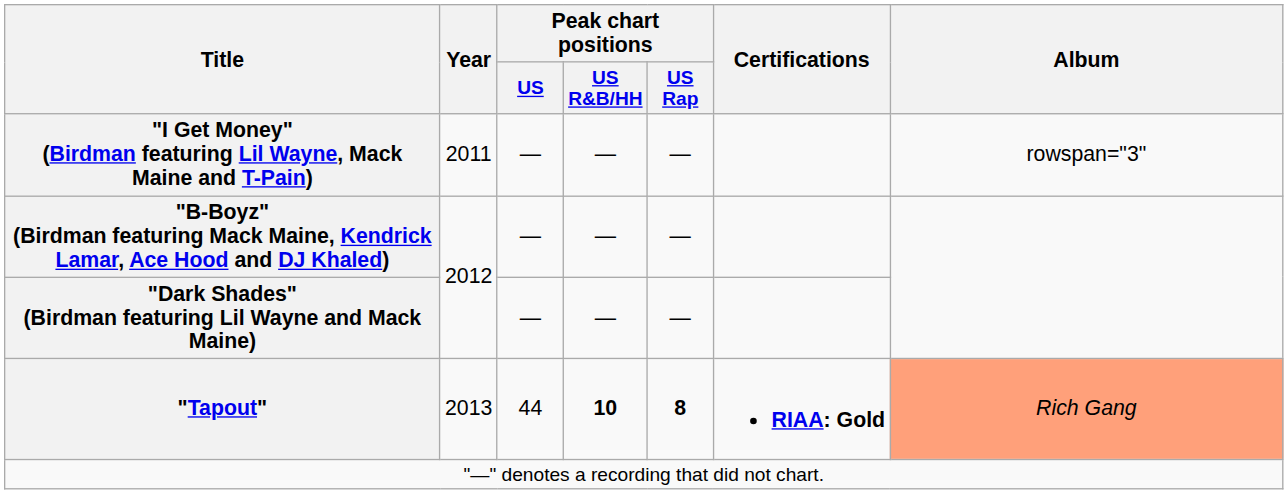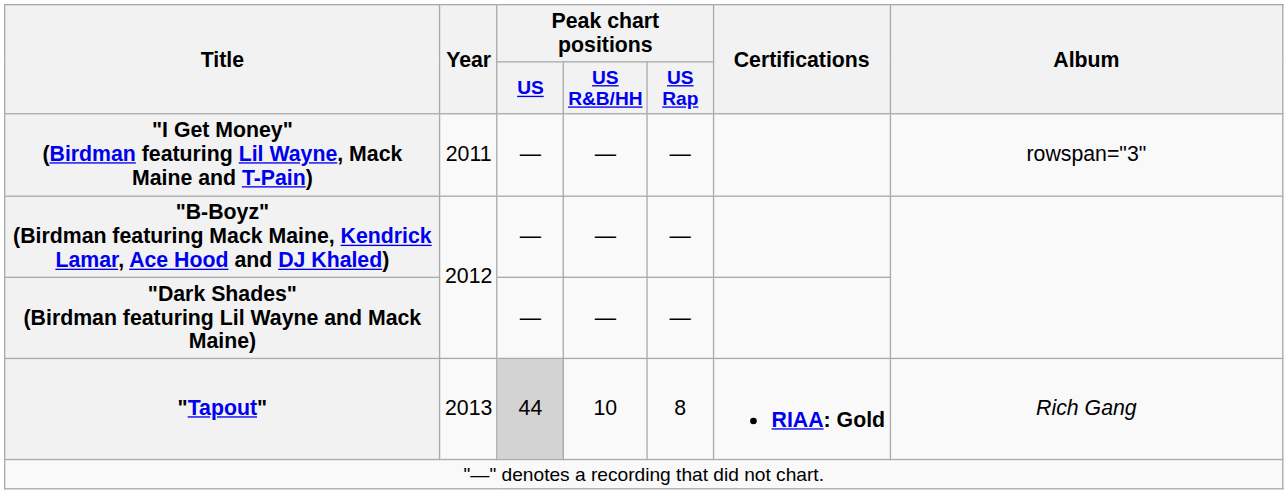(530, 408) no background -> (530, 408) lightgrey background
(605, 408) bold -> (605, 408) normal
(680, 408) bold -> (680, 408) normal
(1086, 408) lightsalmon background -> (1086, 408) no background
